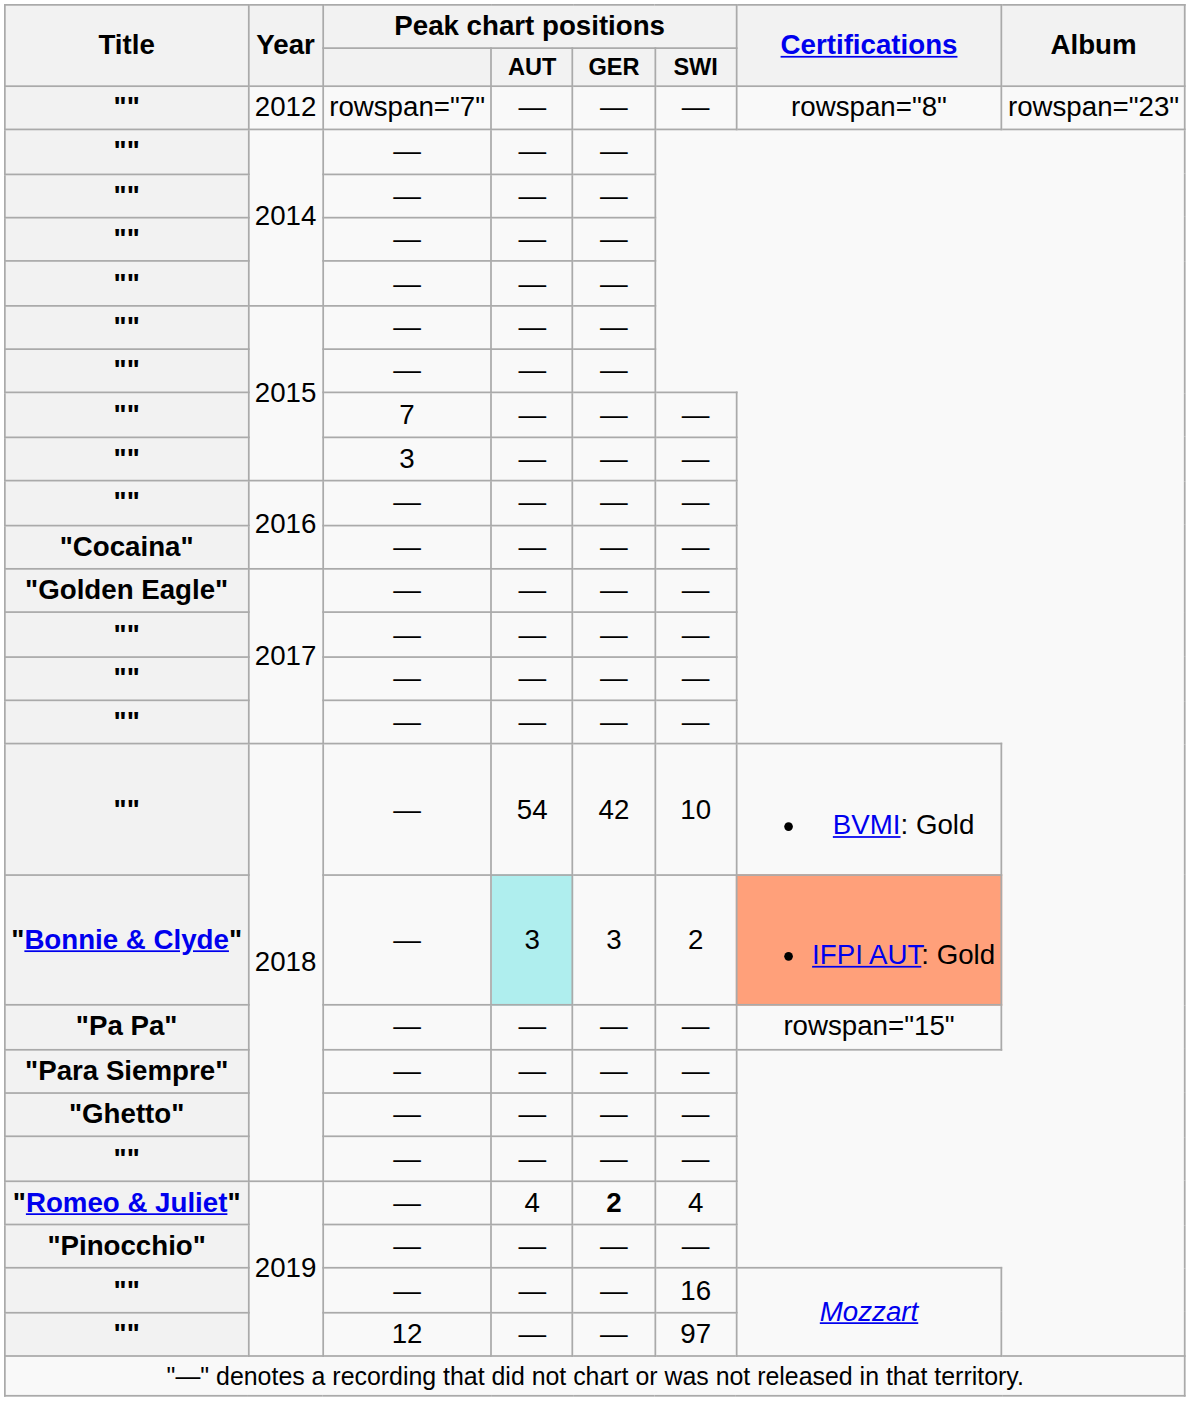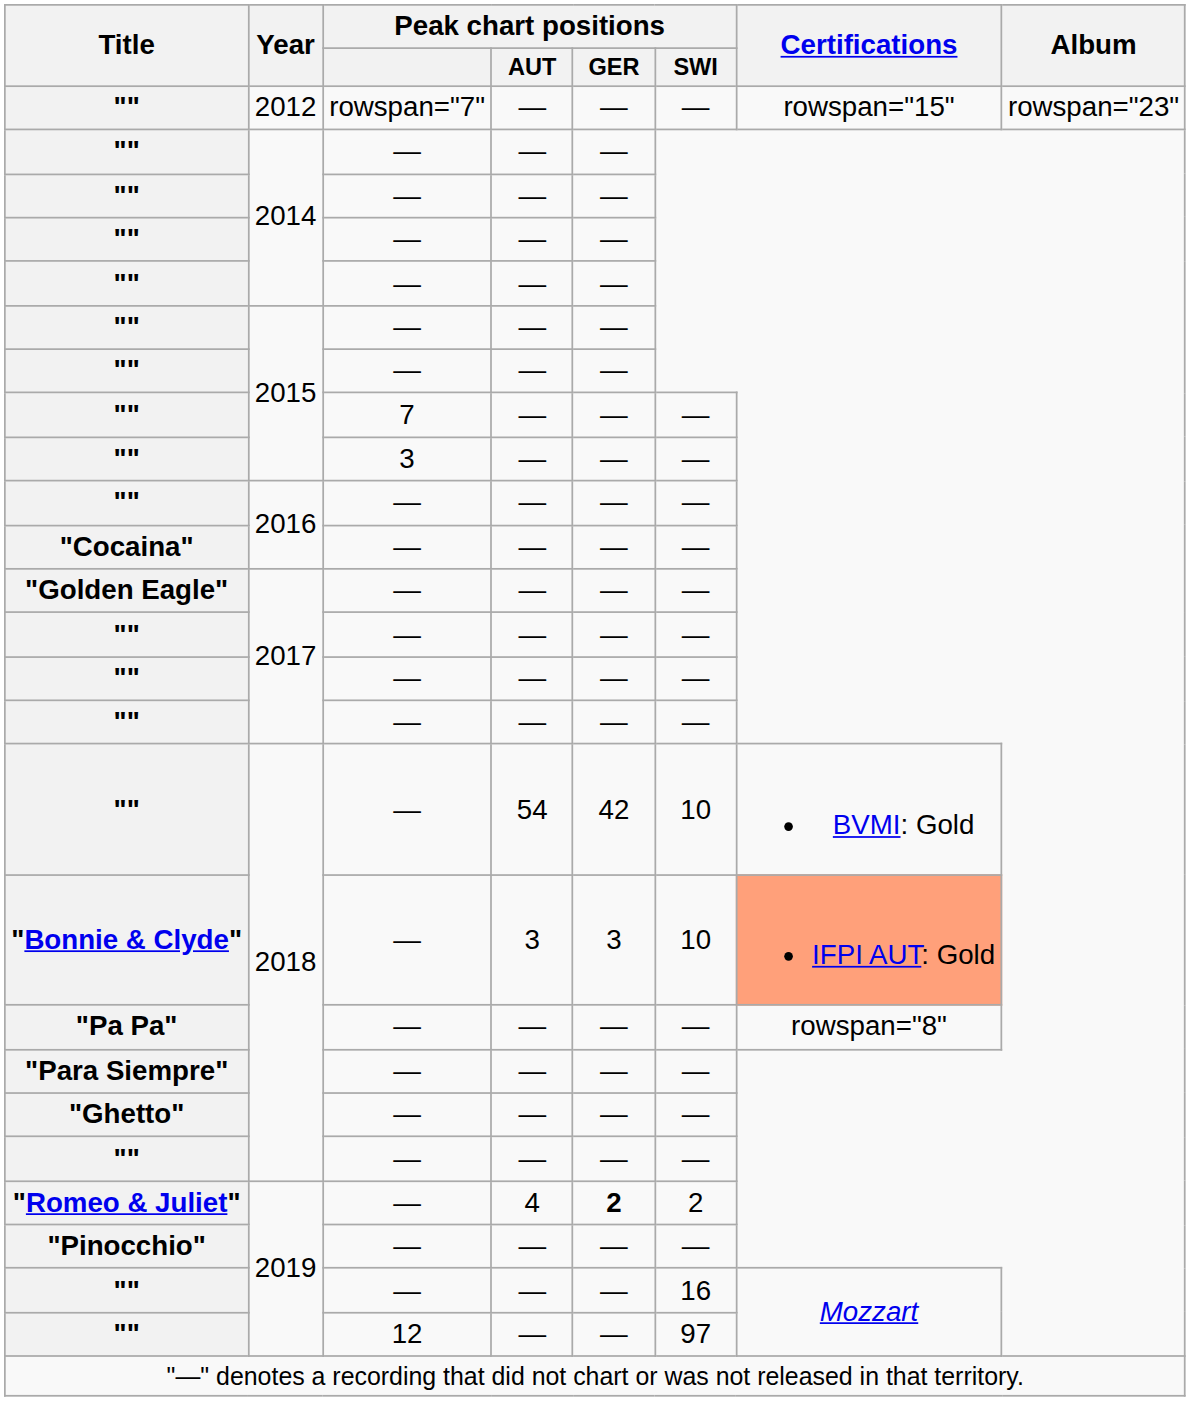(869, 107) rowspan="8" -> (869, 107) rowspan="15"
(532, 939) paleturquoise background -> (532, 939) no background
(696, 939) 2 -> (696, 939) 10
(869, 1026) rowspan="15" -> (869, 1026) rowspan="8"
(696, 1202) 4 -> (696, 1202) 2
